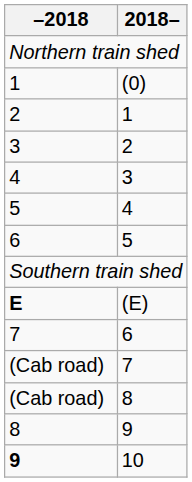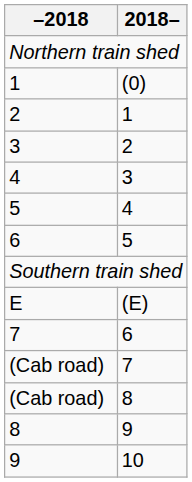(16, 303) bold -> (16, 303) normal
(15, 460) bold -> (15, 460) normal
